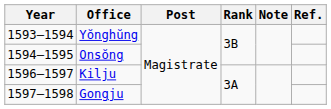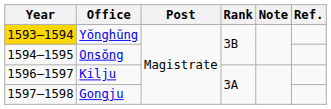(40, 35) no background -> (40, 35) gold background
